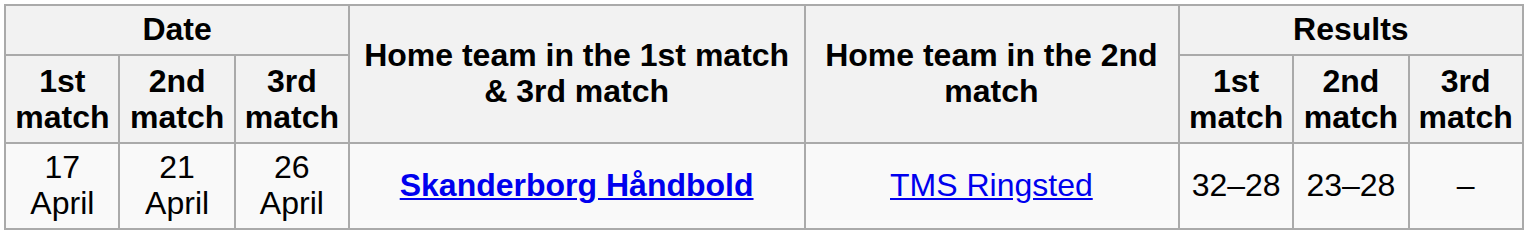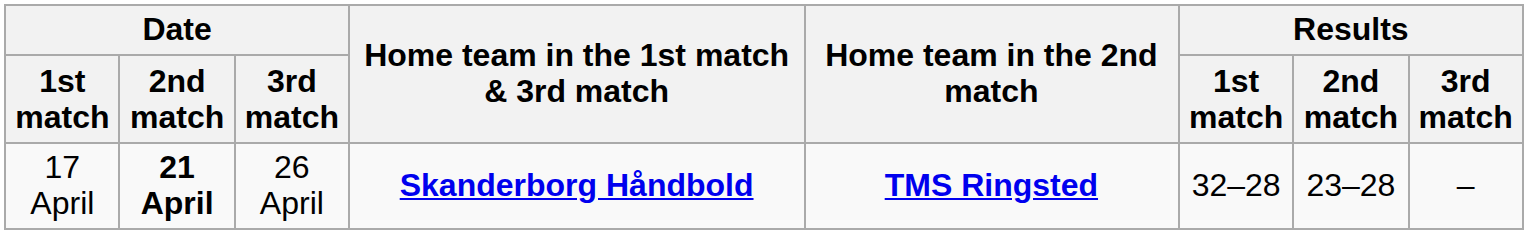(177, 185) normal -> (177, 185) bold
(991, 185) normal -> (991, 185) bold
